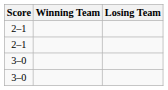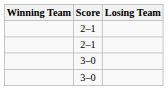columns swapped: (68, 12) <-> (19, 12)
